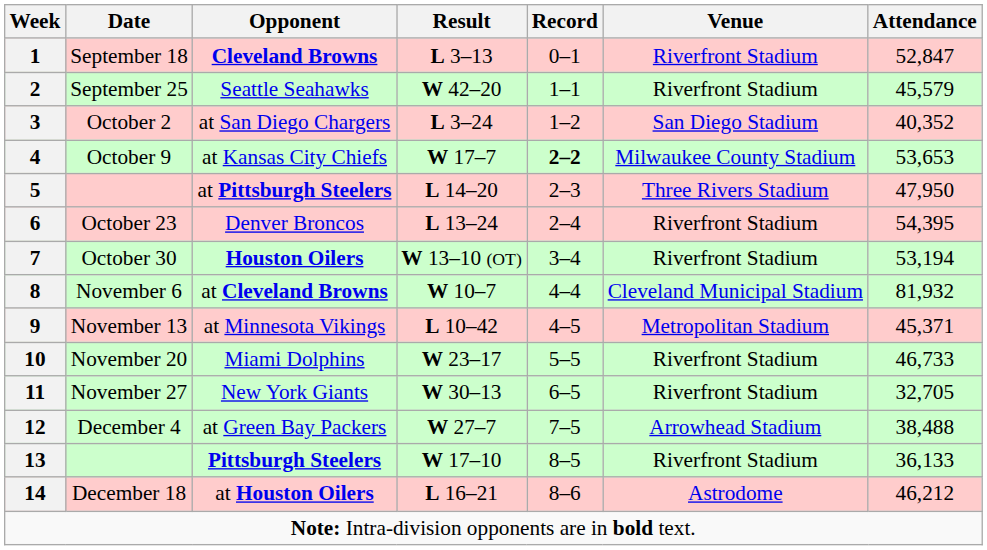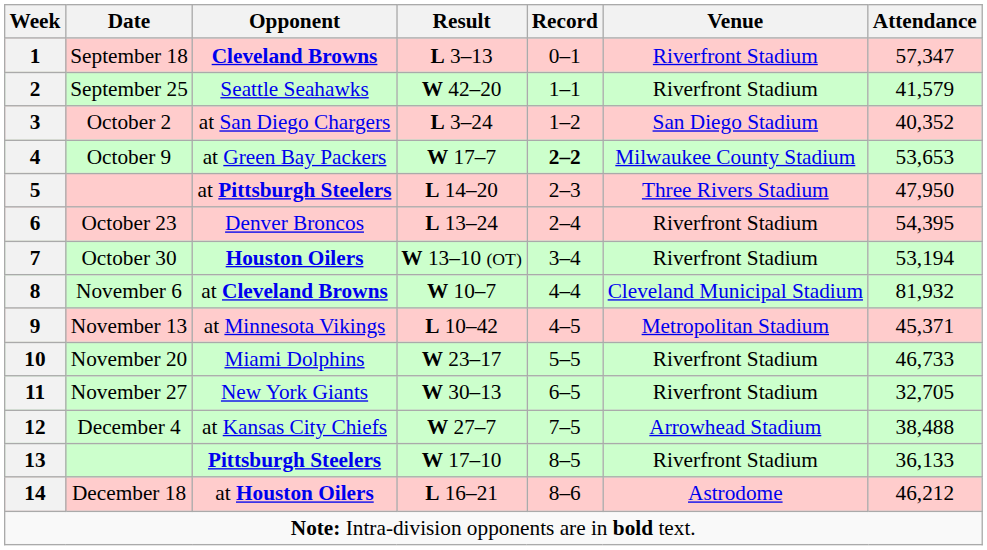(925, 55) 52,847 -> (925, 55) 57,347
(925, 88) 45,579 -> (925, 88) 41,579
(295, 156) at Kansas City Chiefs -> (295, 156) at Green Bay Packers
(295, 426) at Green Bay Packers -> (295, 426) at Kansas City Chiefs
